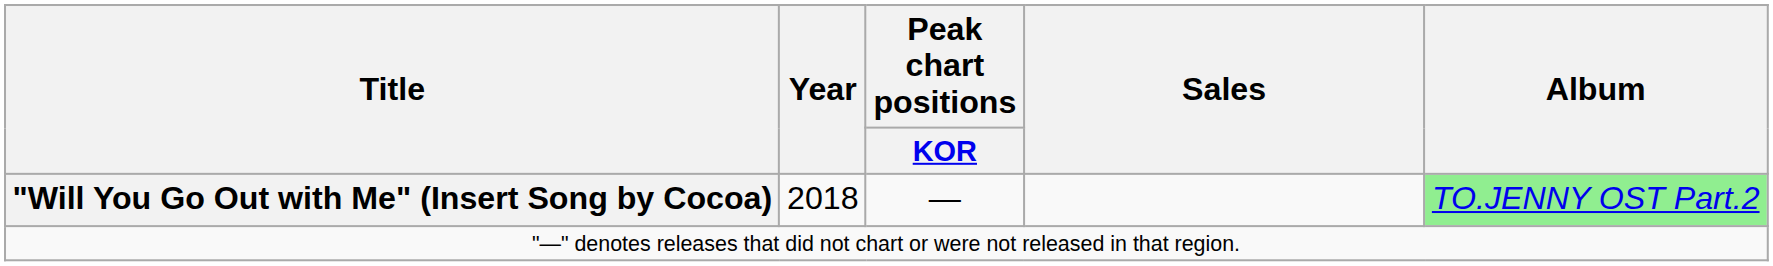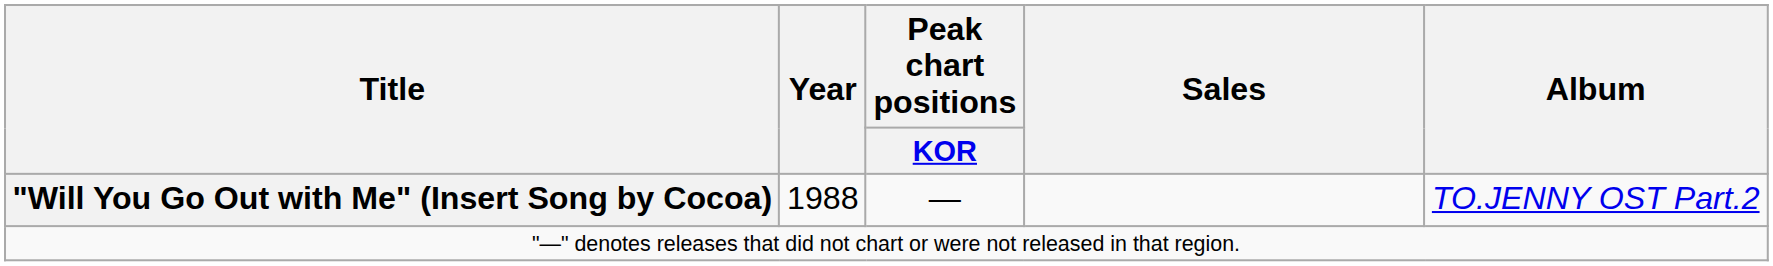(823, 199) 2018 -> (823, 199) 1988
(1596, 199) lightgreen background -> (1596, 199) no background
